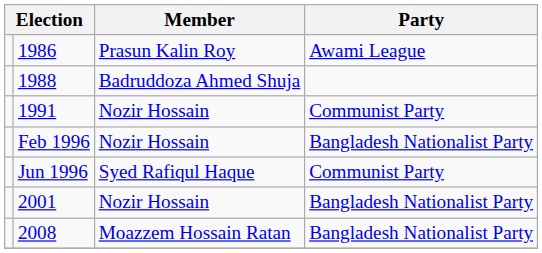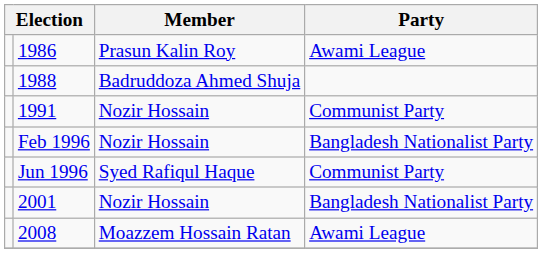(421, 232) Bangladesh Nationalist Party -> (367, 232) Awami League
